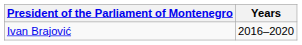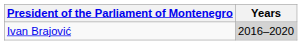(266, 31) no background -> (266, 31) lightgrey background
